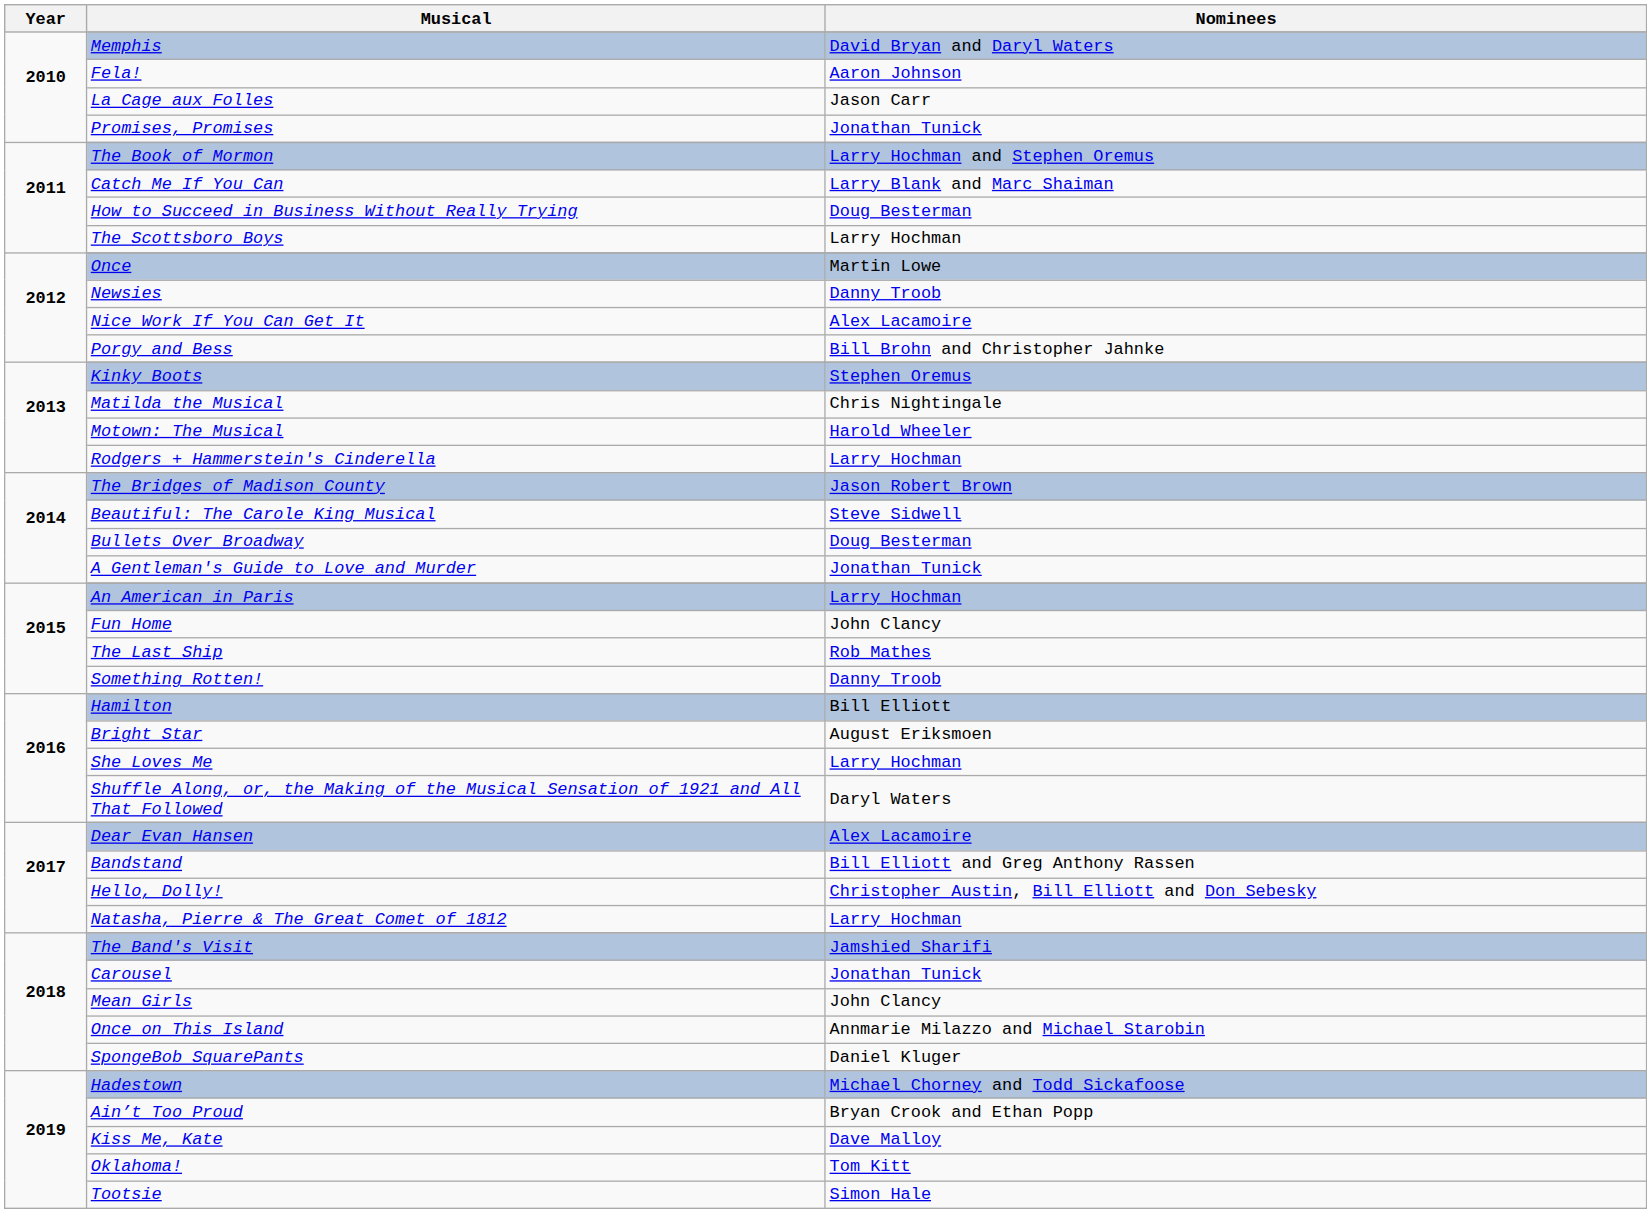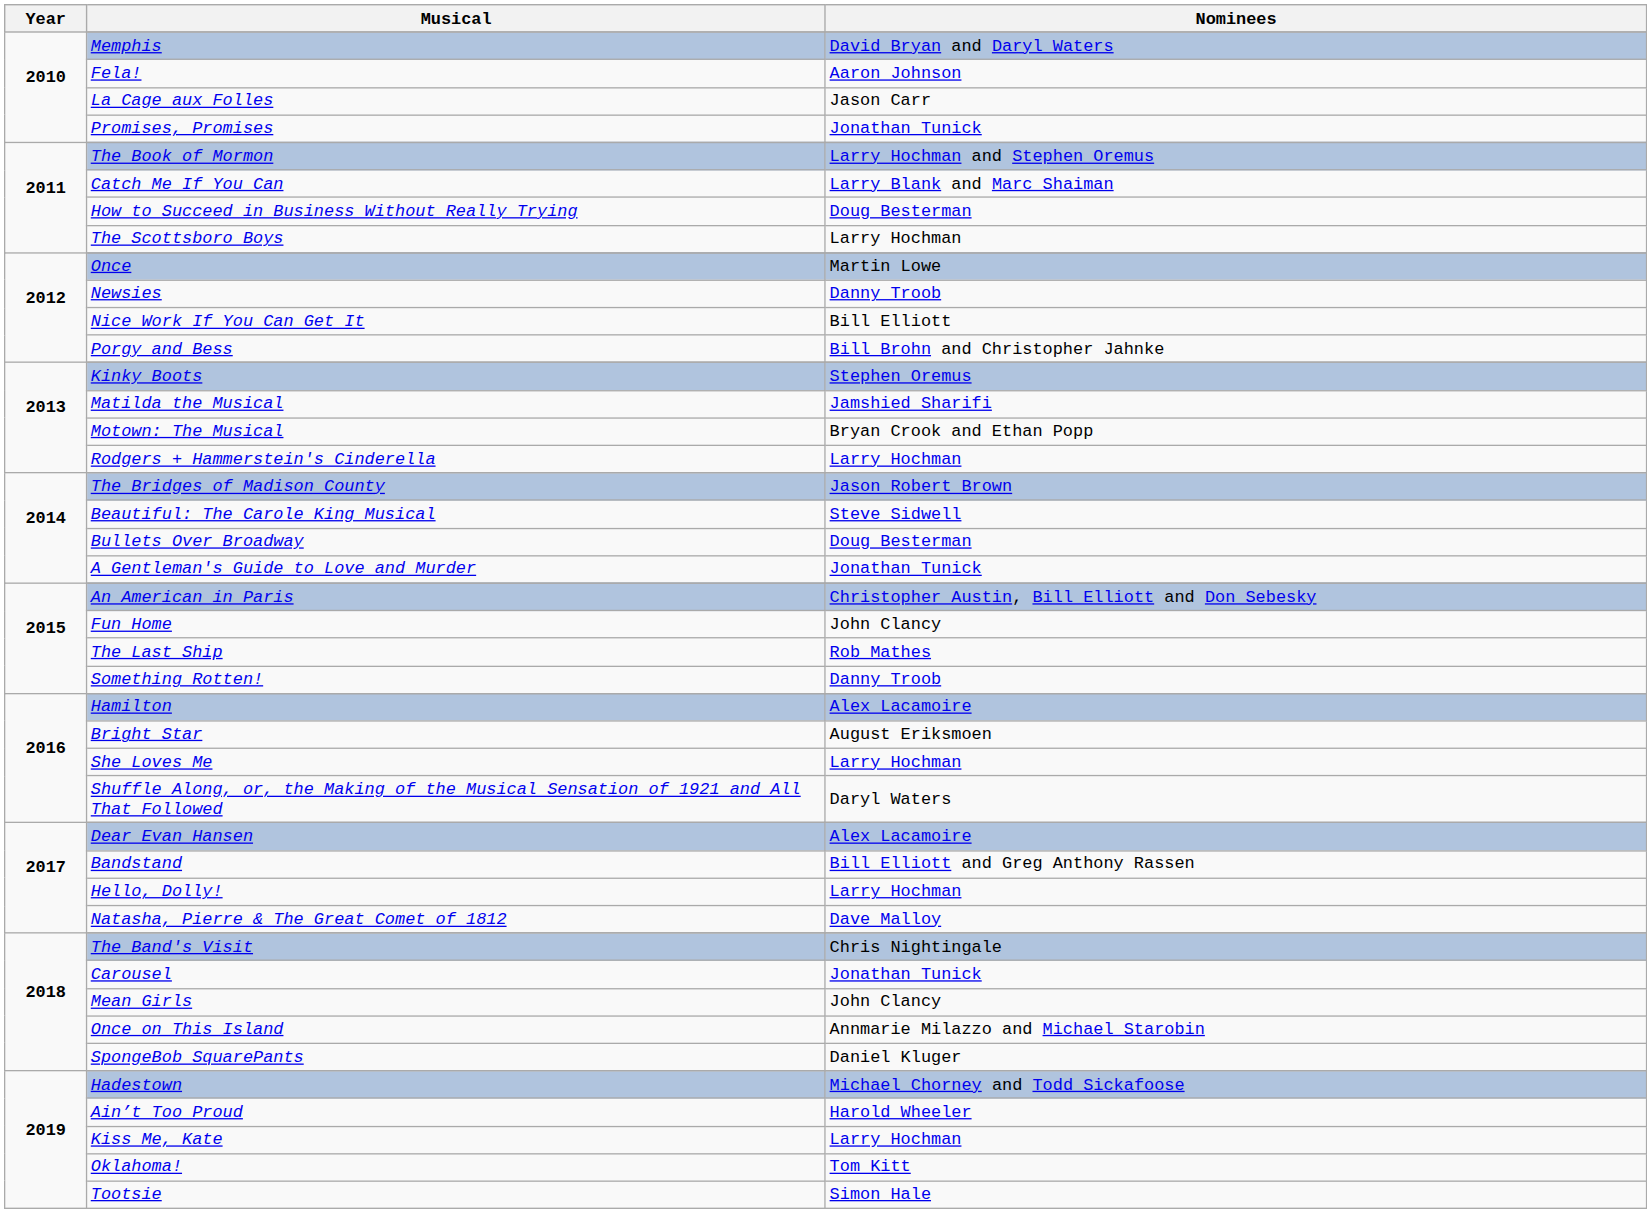(901, 321) Alex Lacamoire -> (890, 321) Bill Elliott
(916, 404) Chris Nightingale -> (911, 404) Jamshied Sharifi
(901, 432) Harold Wheeler -> (961, 432) Bryan Crook and Ethan Popp
(896, 597) Larry Hochman -> (1073, 597) Christopher Austin, Bill Elliott and Don Sebesky
(890, 707) Bill Elliott -> (901, 707) Alex Lacamoire
(1073, 892) Christopher Austin, Bill Elliott and Don Sebesky -> (896, 892) Larry Hochman
(896, 919) Larry Hochman -> (885, 919) Dave Malloy
(911, 947) Jamshied Sharifi -> (916, 947) Chris Nightingale
(961, 1112) Bryan Crook and Ethan Popp -> (901, 1112) Harold Wheeler
(885, 1140) Dave Malloy -> (896, 1140) Larry Hochman
